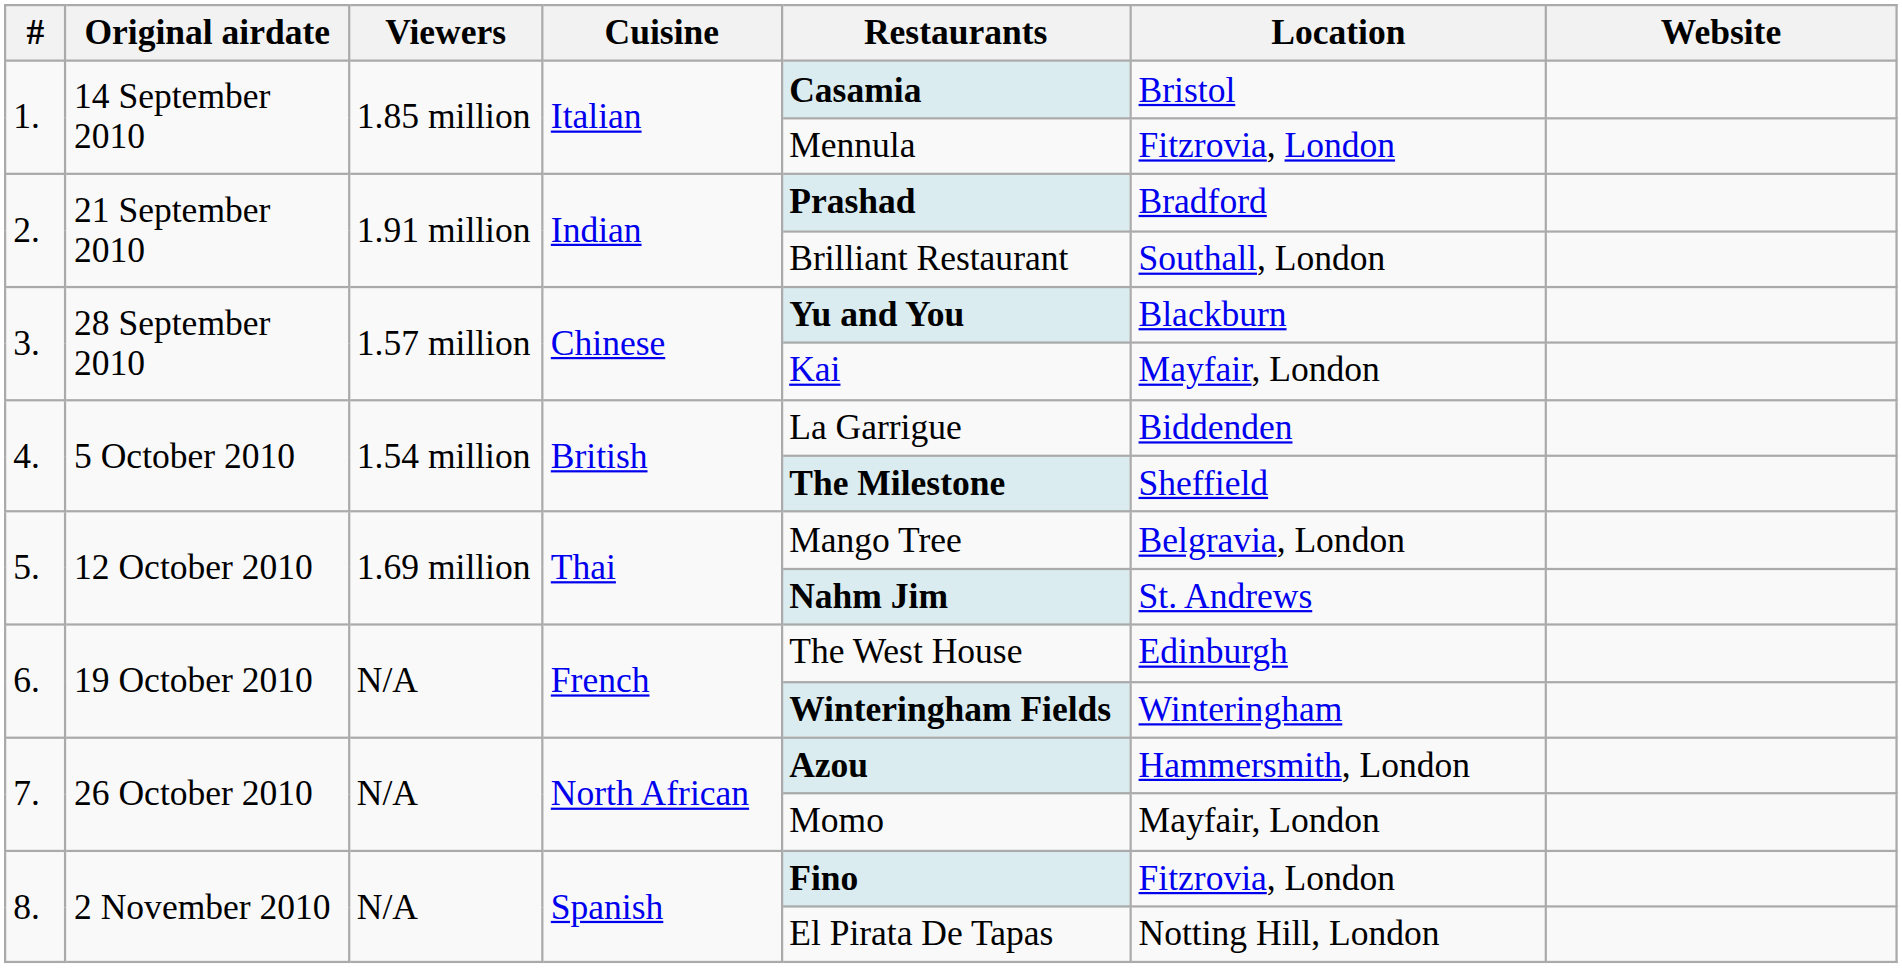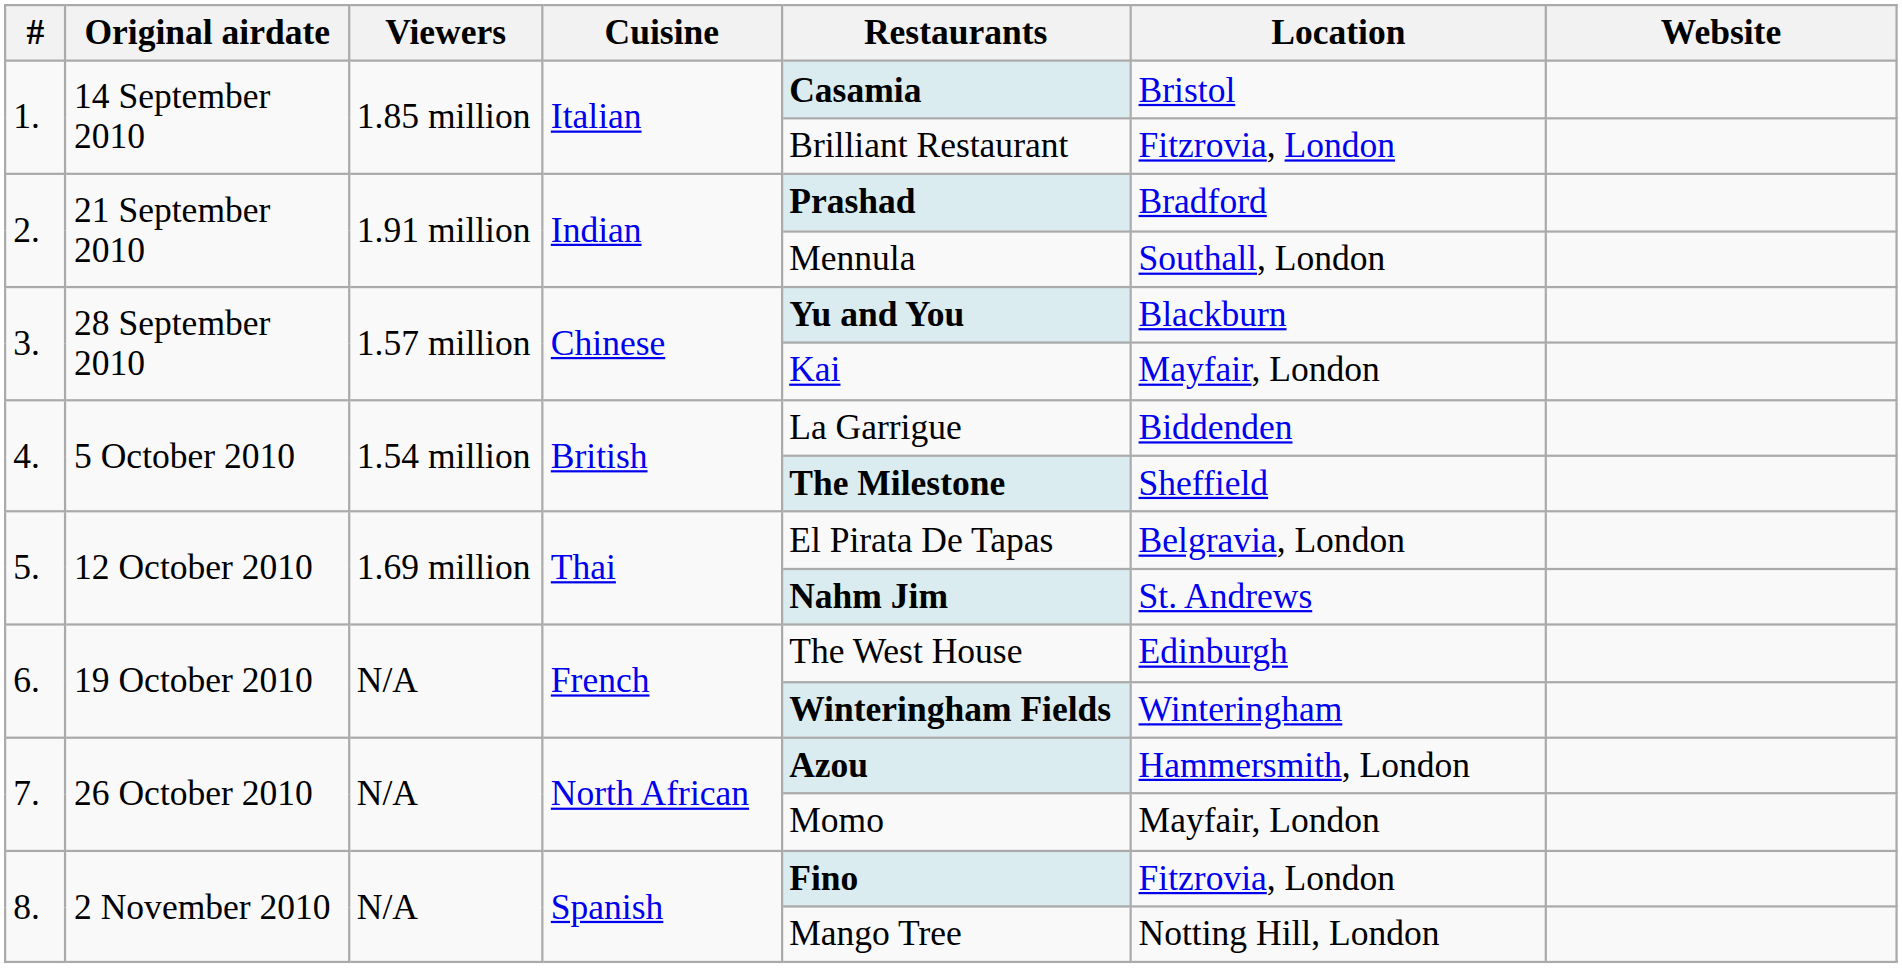(852, 145) Mennula -> (929, 145) Brilliant Restaurant
(929, 257) Brilliant Restaurant -> (852, 257) Mennula
(876, 539) Mango Tree -> (921, 539) El Pirata De Tapas
(921, 933) El Pirata De Tapas -> (876, 933) Mango Tree
